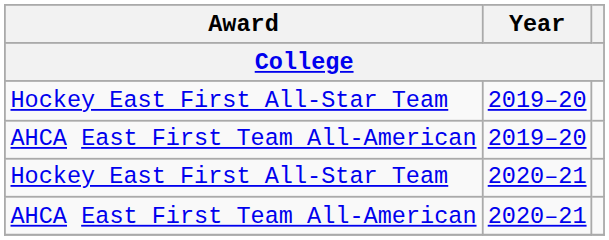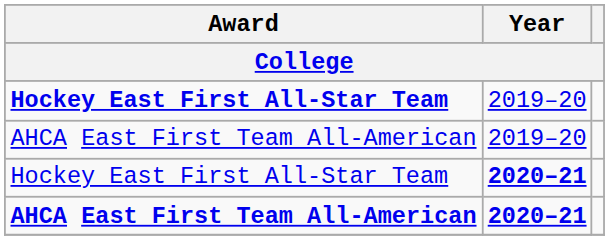(229, 101) normal -> (229, 101) bold
(537, 177) normal -> (537, 177) bold
(244, 216) normal -> (244, 216) bold
(537, 216) normal -> (537, 216) bold
